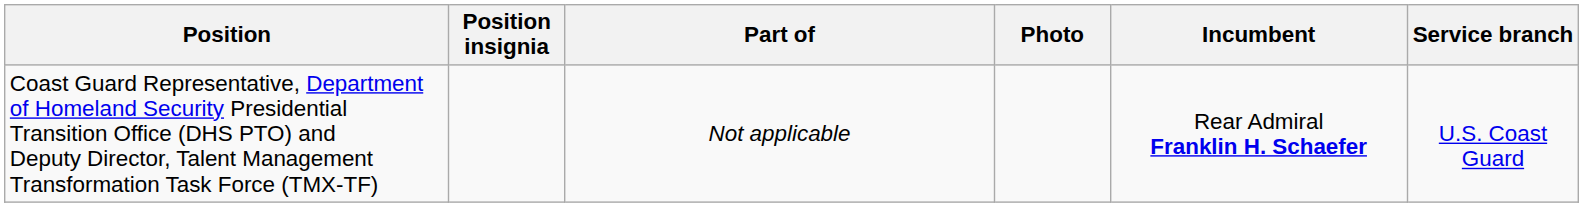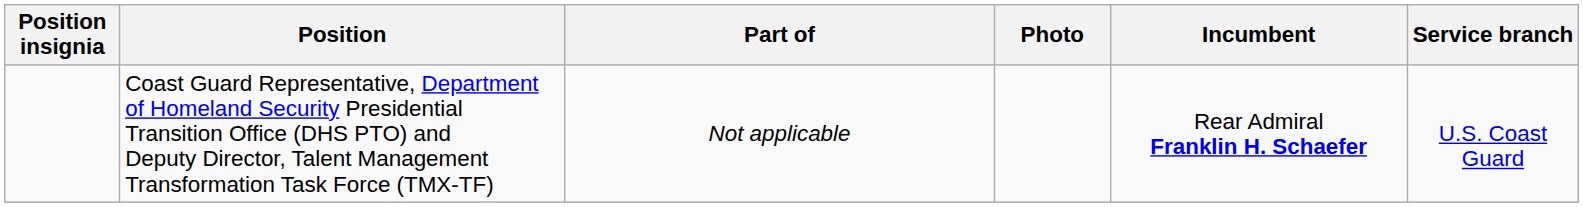columns swapped: (507, 34) <-> (227, 34)
